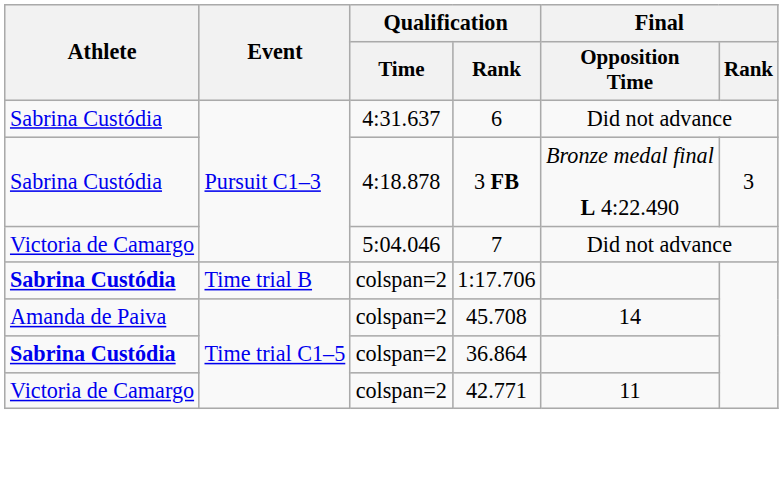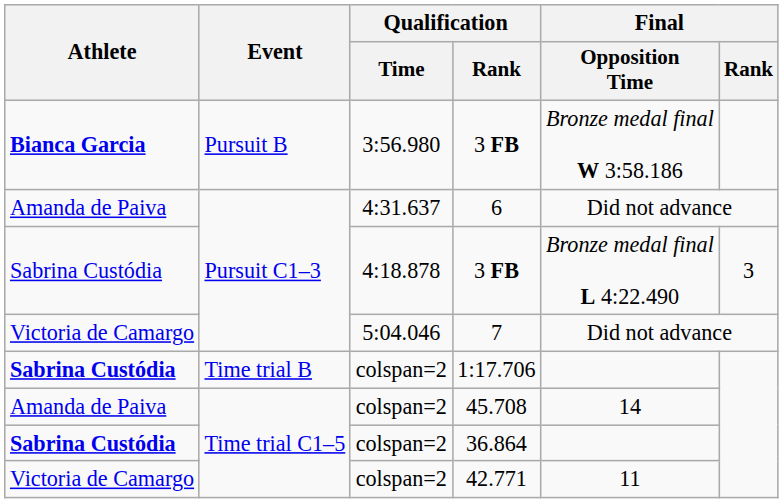+ row: (401, 145)
(86, 118) Sabrina Custódia -> (88, 207) Amanda de Paiva
